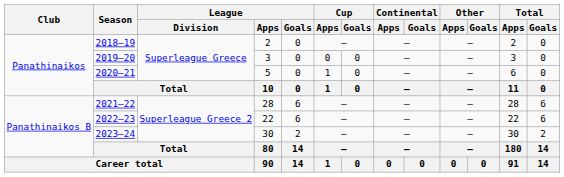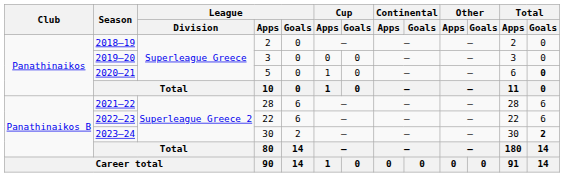(543, 73) normal -> (543, 73) bold
(543, 134) normal -> (543, 134) bold
